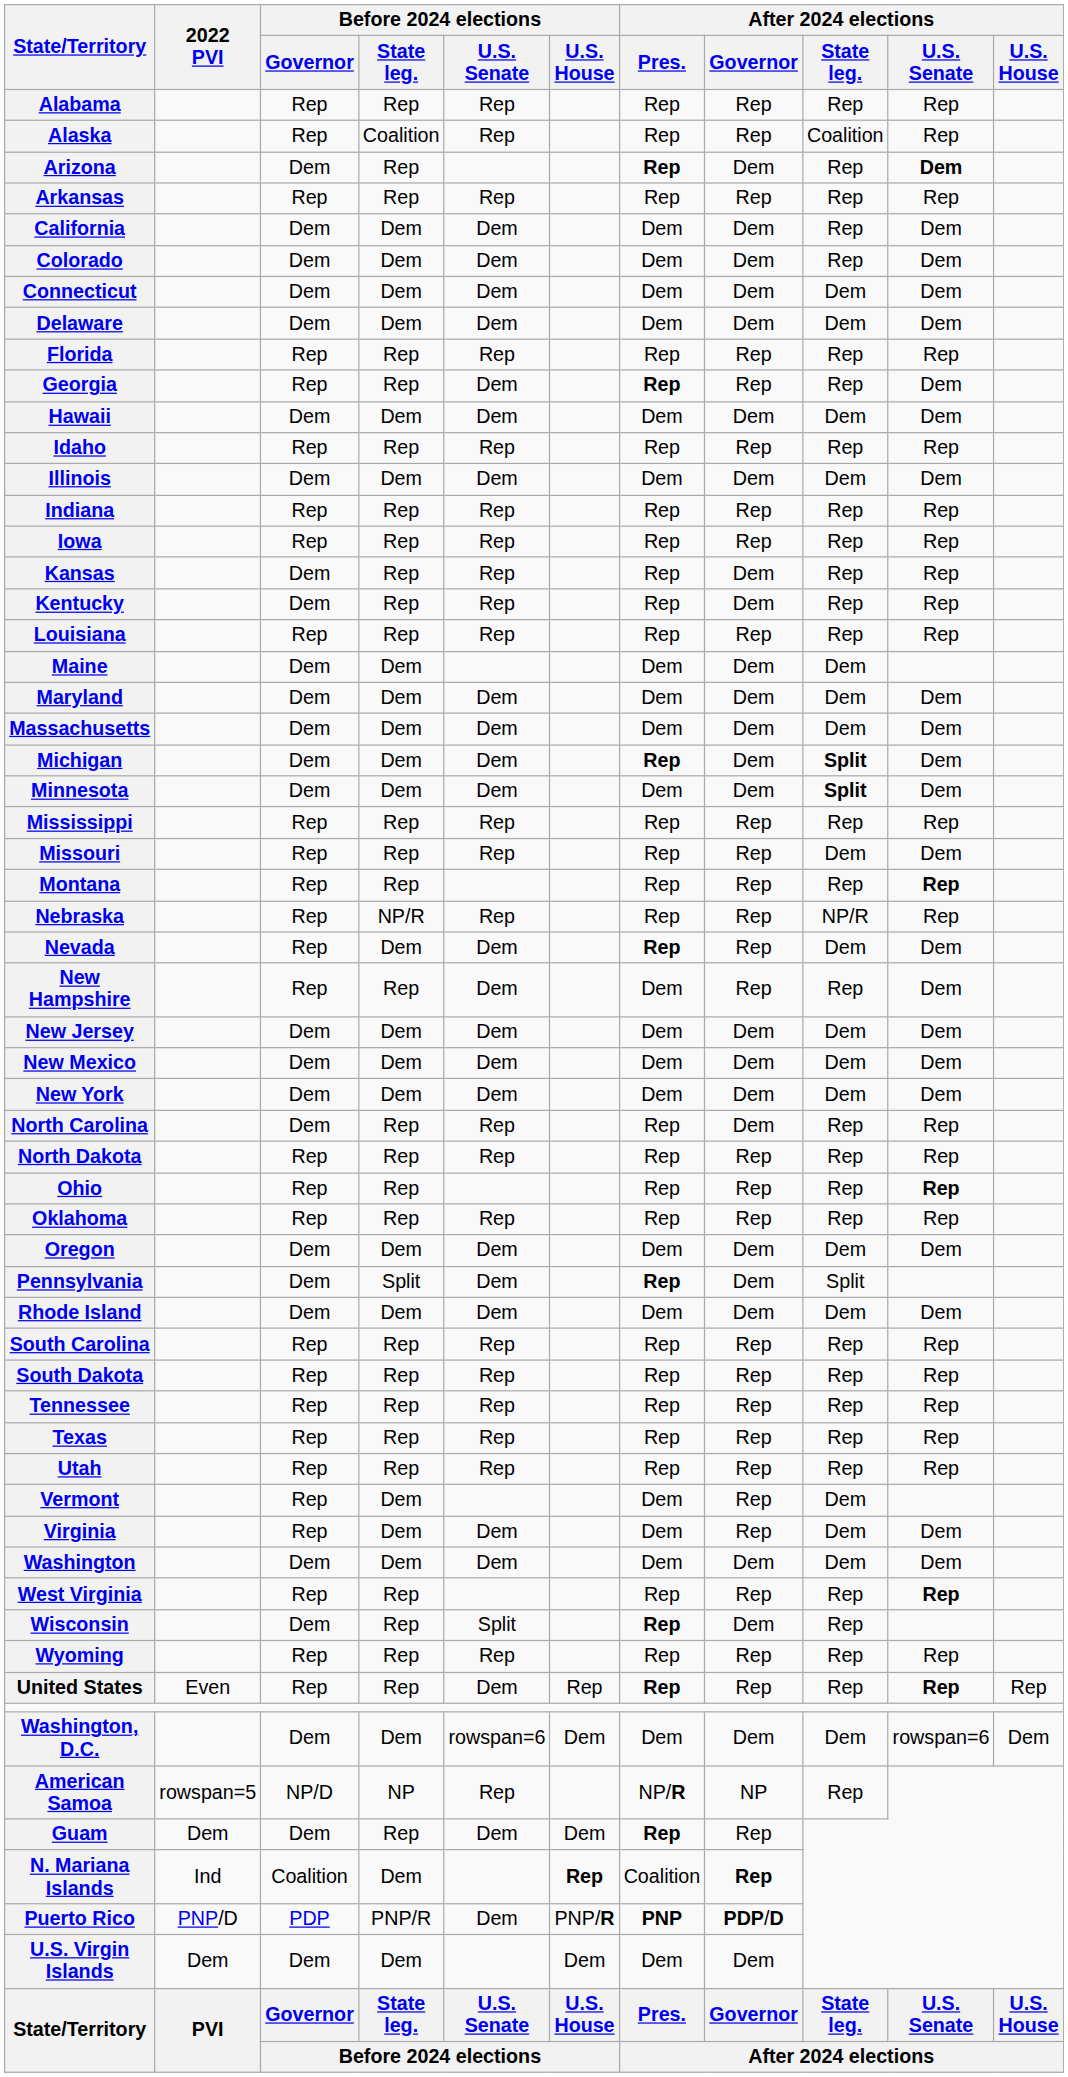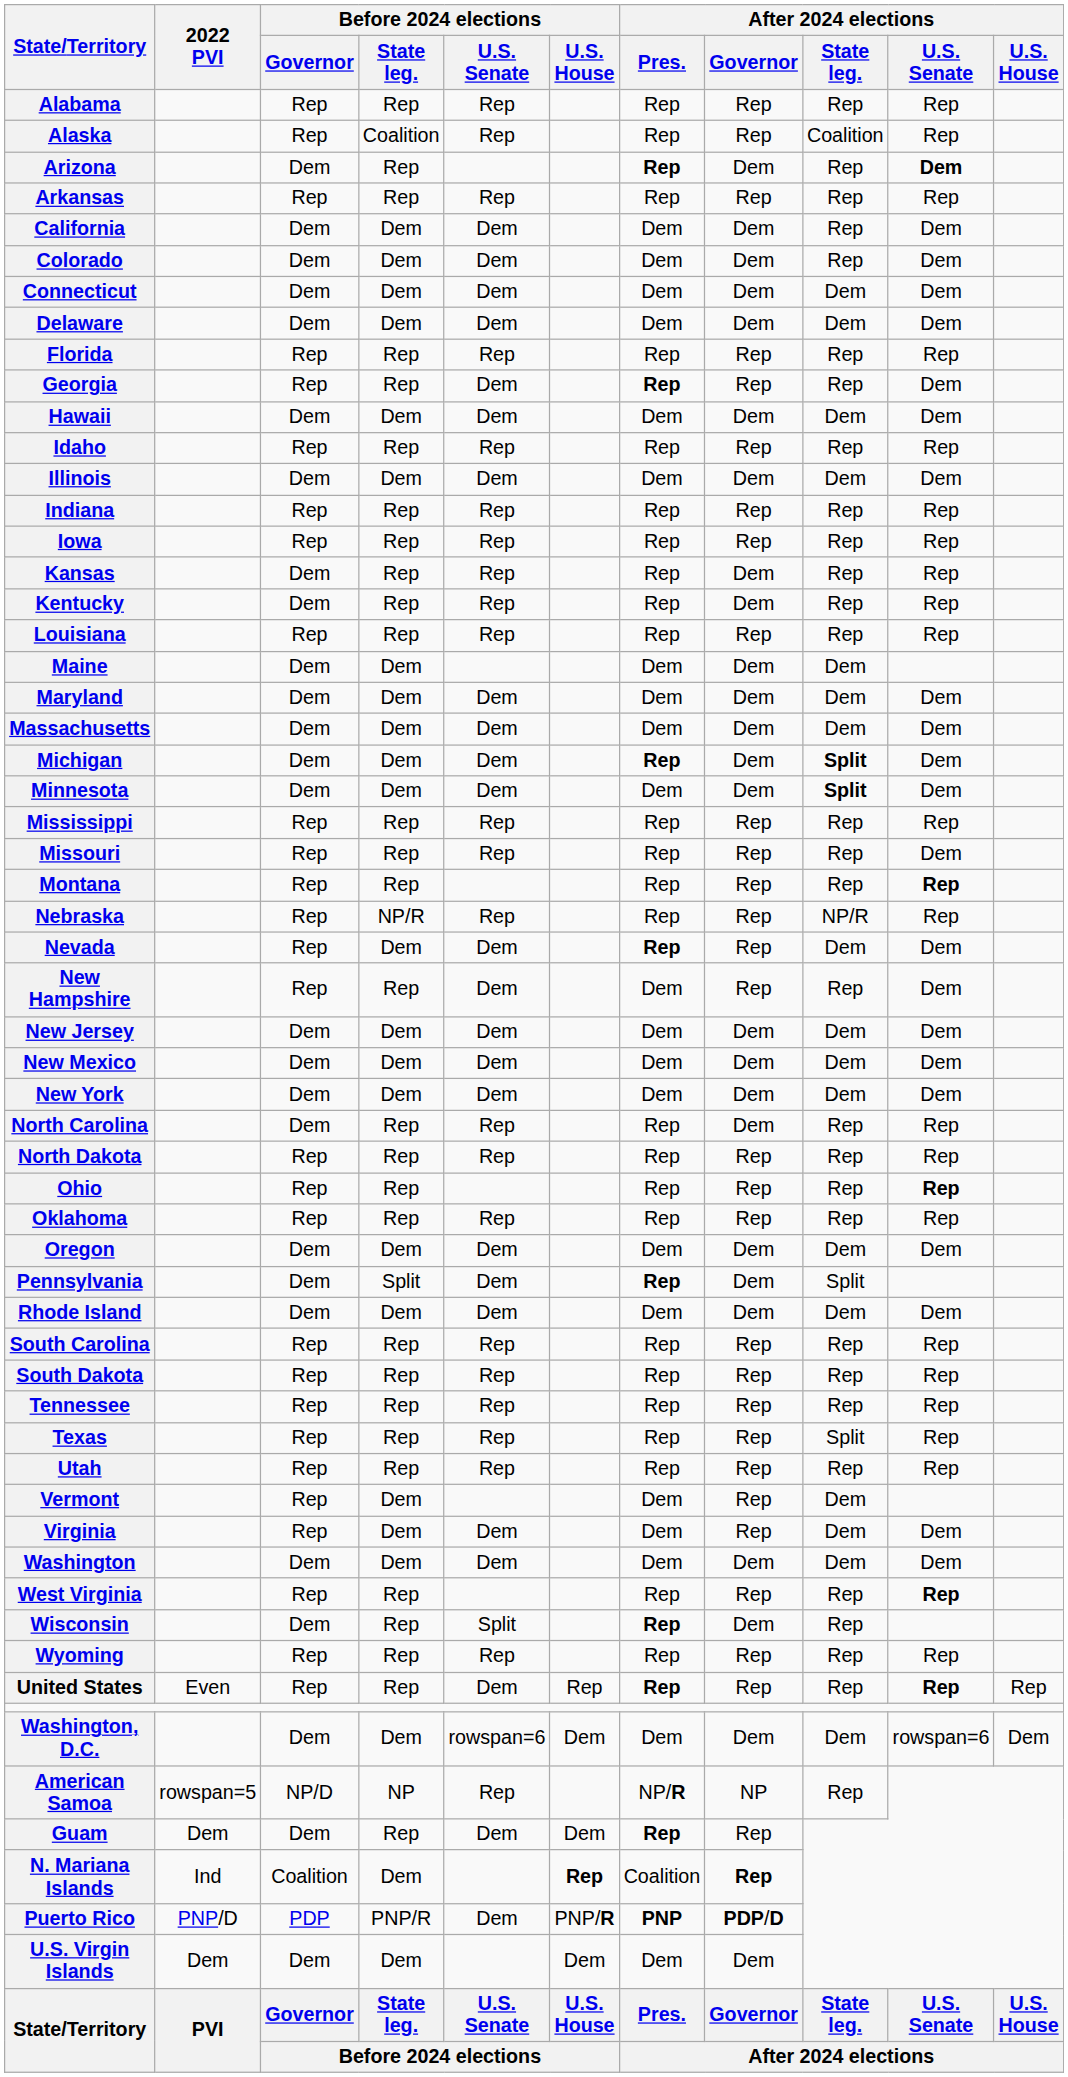(845, 853) Dem -> (845, 853) Rep
(845, 1437) Rep -> (845, 1437) Split
